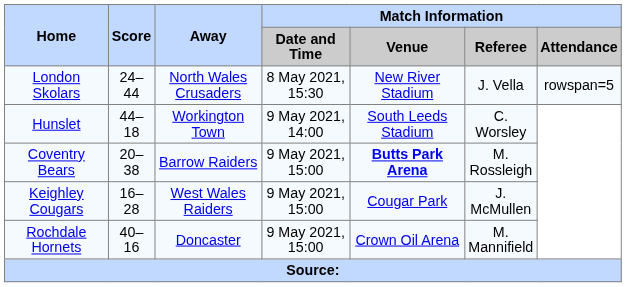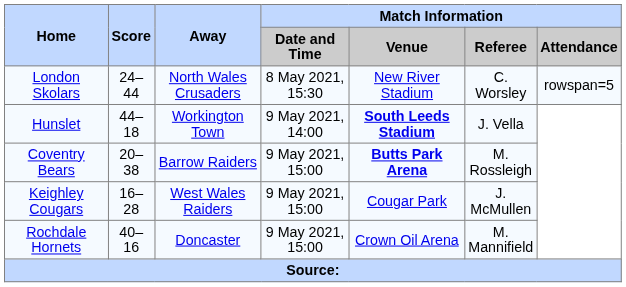(501, 85) J. Vella -> (501, 85) C. Worsley
(407, 124) normal -> (407, 124) bold
(501, 124) C. Worsley -> (501, 124) J. Vella
